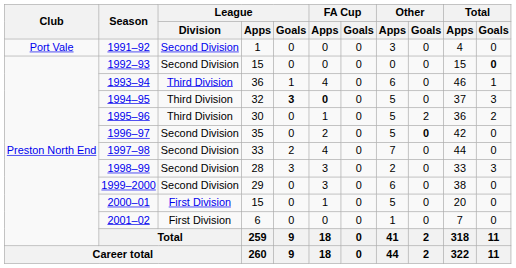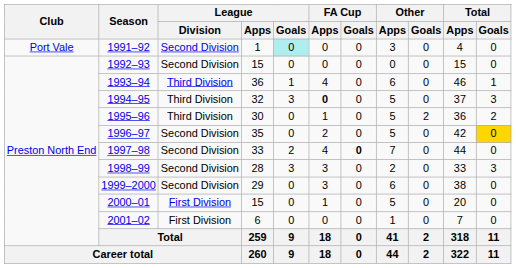(291, 47) no background -> (291, 47) paleturquoise background
(494, 64) bold -> (494, 64) normal
(291, 99) bold -> (291, 99) normal
(426, 133) bold -> (426, 133) normal
(494, 133) no background -> (494, 133) gold background
(359, 151) normal -> (359, 151) bold
